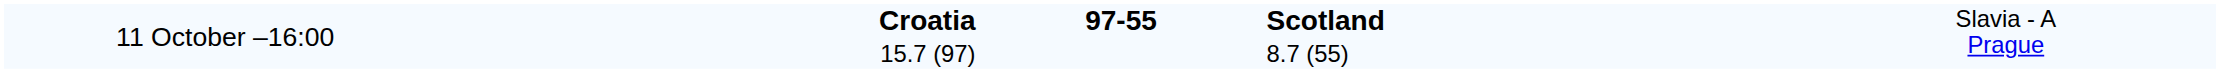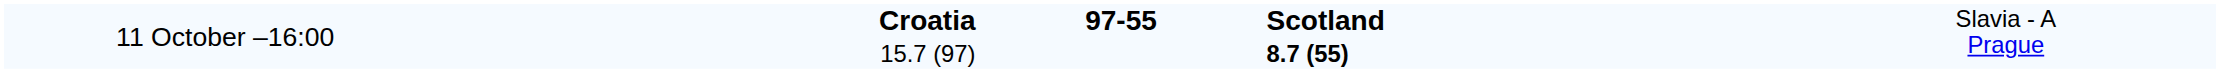(1308, 54) normal -> (1308, 54) bold
